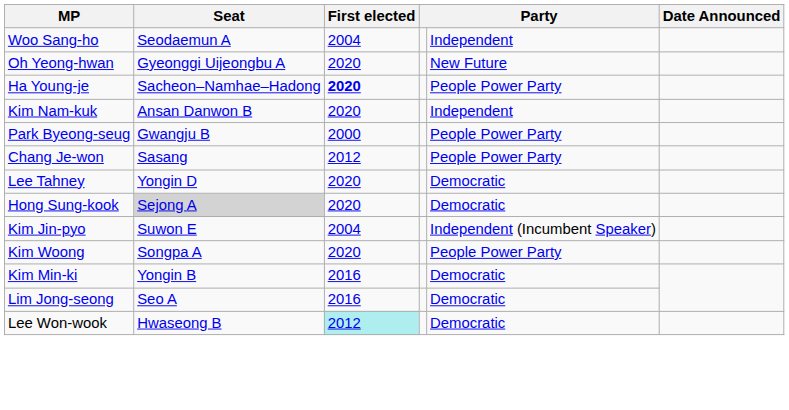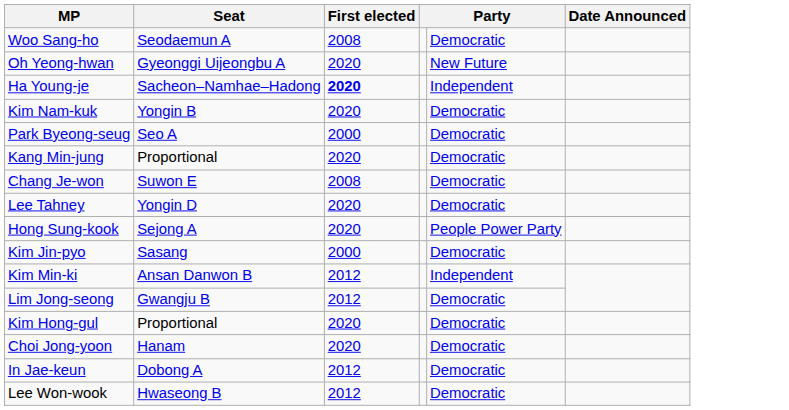(344, 39) 2004 -> (344, 39) 2008
(471, 39) Independent -> (468, 39) Democratic
(496, 87) People Power Party -> (471, 87) Independent
(195, 110) Ansan Danwon B -> (167, 110) Yongin B
(471, 110) Independent -> (468, 110) Democratic
(174, 134) Gwangju B -> (157, 134) Seo A
(496, 134) People Power Party -> (468, 134) Democratic
+ row: (56, 157)
(162, 157) Sasang -> (167, 181) Suwon E
(344, 157) 2012 -> (344, 181) 2008
(496, 157) People Power Party -> (468, 181) Democratic
(167, 205) lightgrey background -> (167, 228) no background
(468, 205) Democratic -> (496, 228) People Power Party
(167, 228) Suwon E -> (162, 252) Sasang
(344, 228) 2004 -> (344, 252) 2000
(543, 228) Independent (Incumbent Speaker) -> (468, 252) Democratic
- row: (46, 252)
(167, 275) Yongin B -> (195, 275) Ansan Danwon B
(344, 275) 2016 -> (344, 275) 2012
(468, 275) Democratic -> (471, 275) Independent
(157, 299) Seo A -> (174, 299) Gwangju B
(344, 299) 2016 -> (344, 299) 2012
+ row: (53, 323)
+ row: (60, 346)
+ row: (47, 370)
(344, 323) paleturquoise background -> (344, 393) no background
